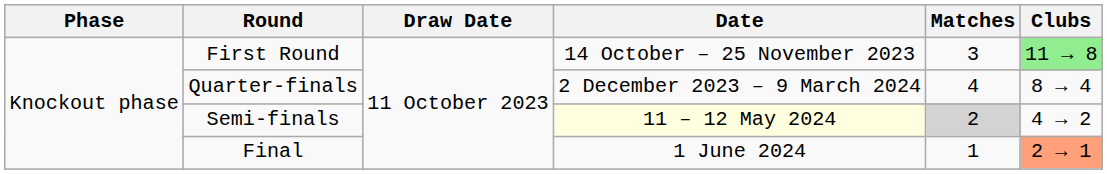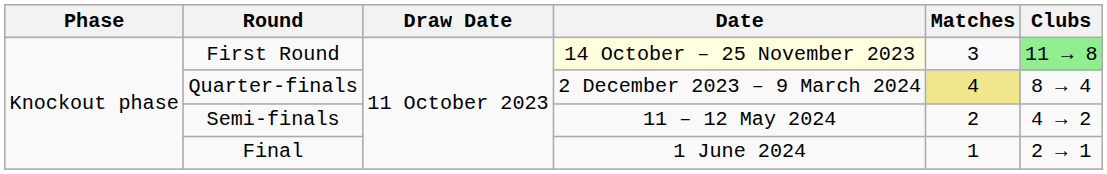(740, 54) no background -> (740, 54) lightyellow background
(973, 87) no background -> (973, 87) khaki background
(740, 120) lightyellow background -> (740, 120) no background
(973, 120) lightgrey background -> (973, 120) no background
(1061, 153) lightsalmon background -> (1061, 153) no background
